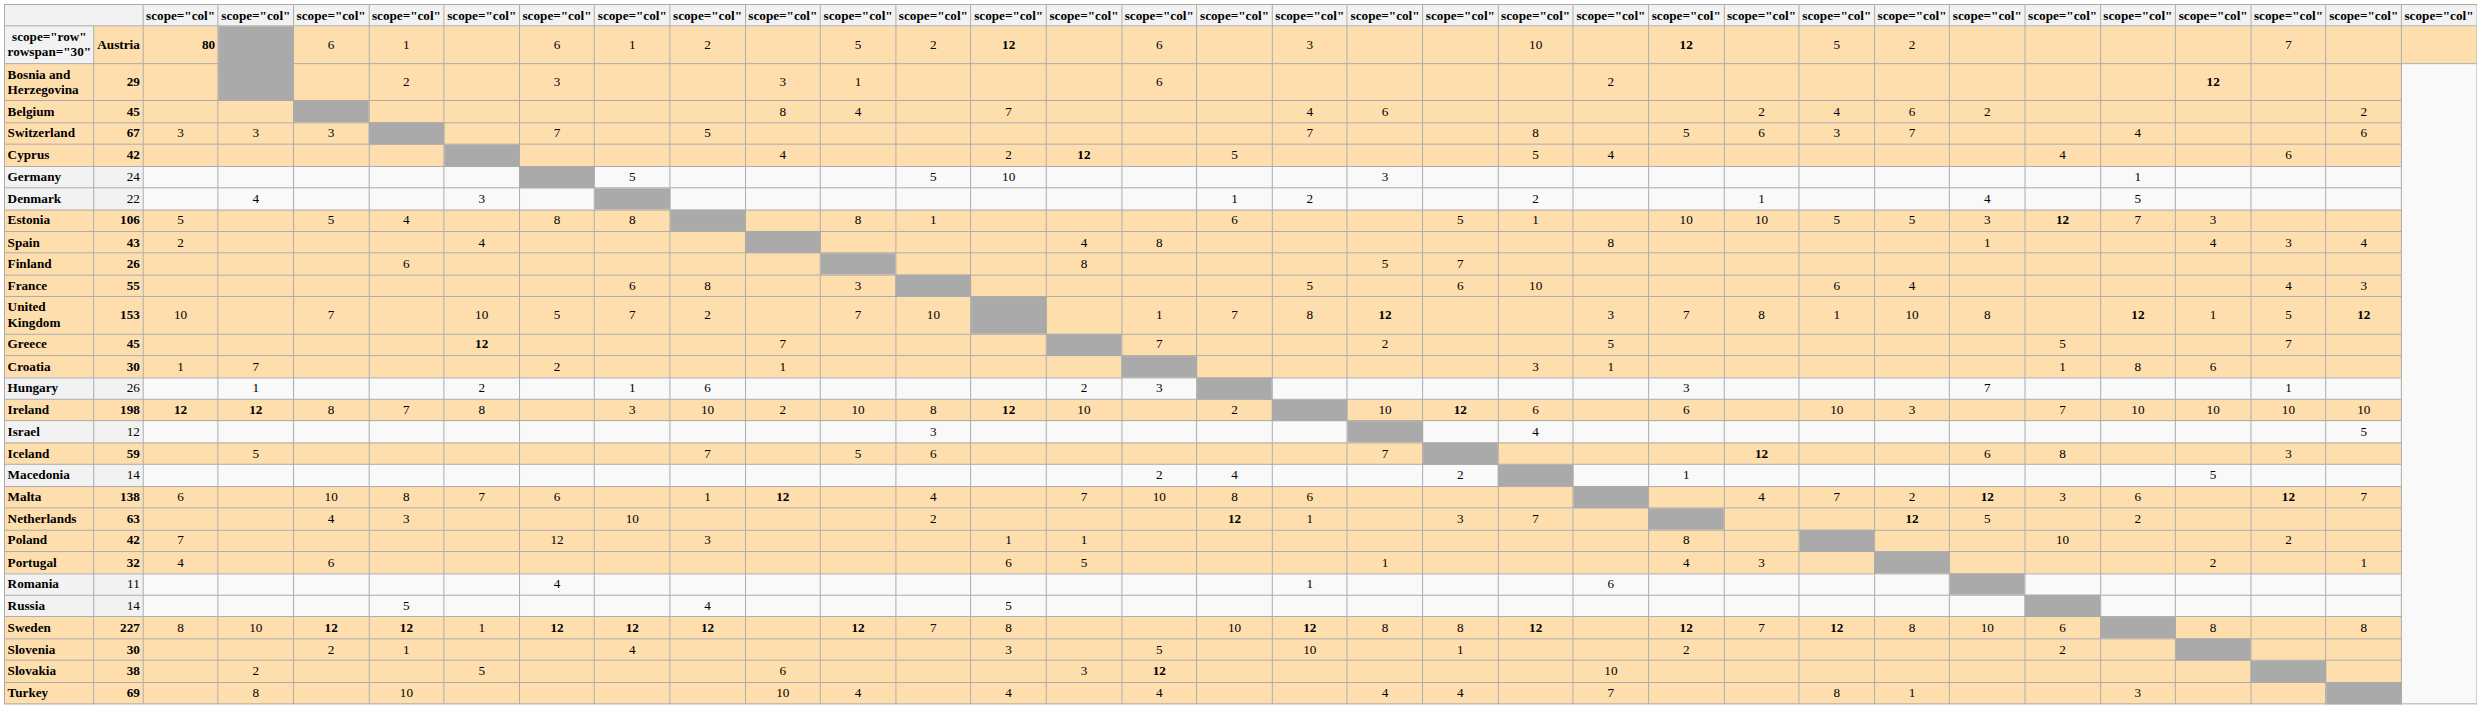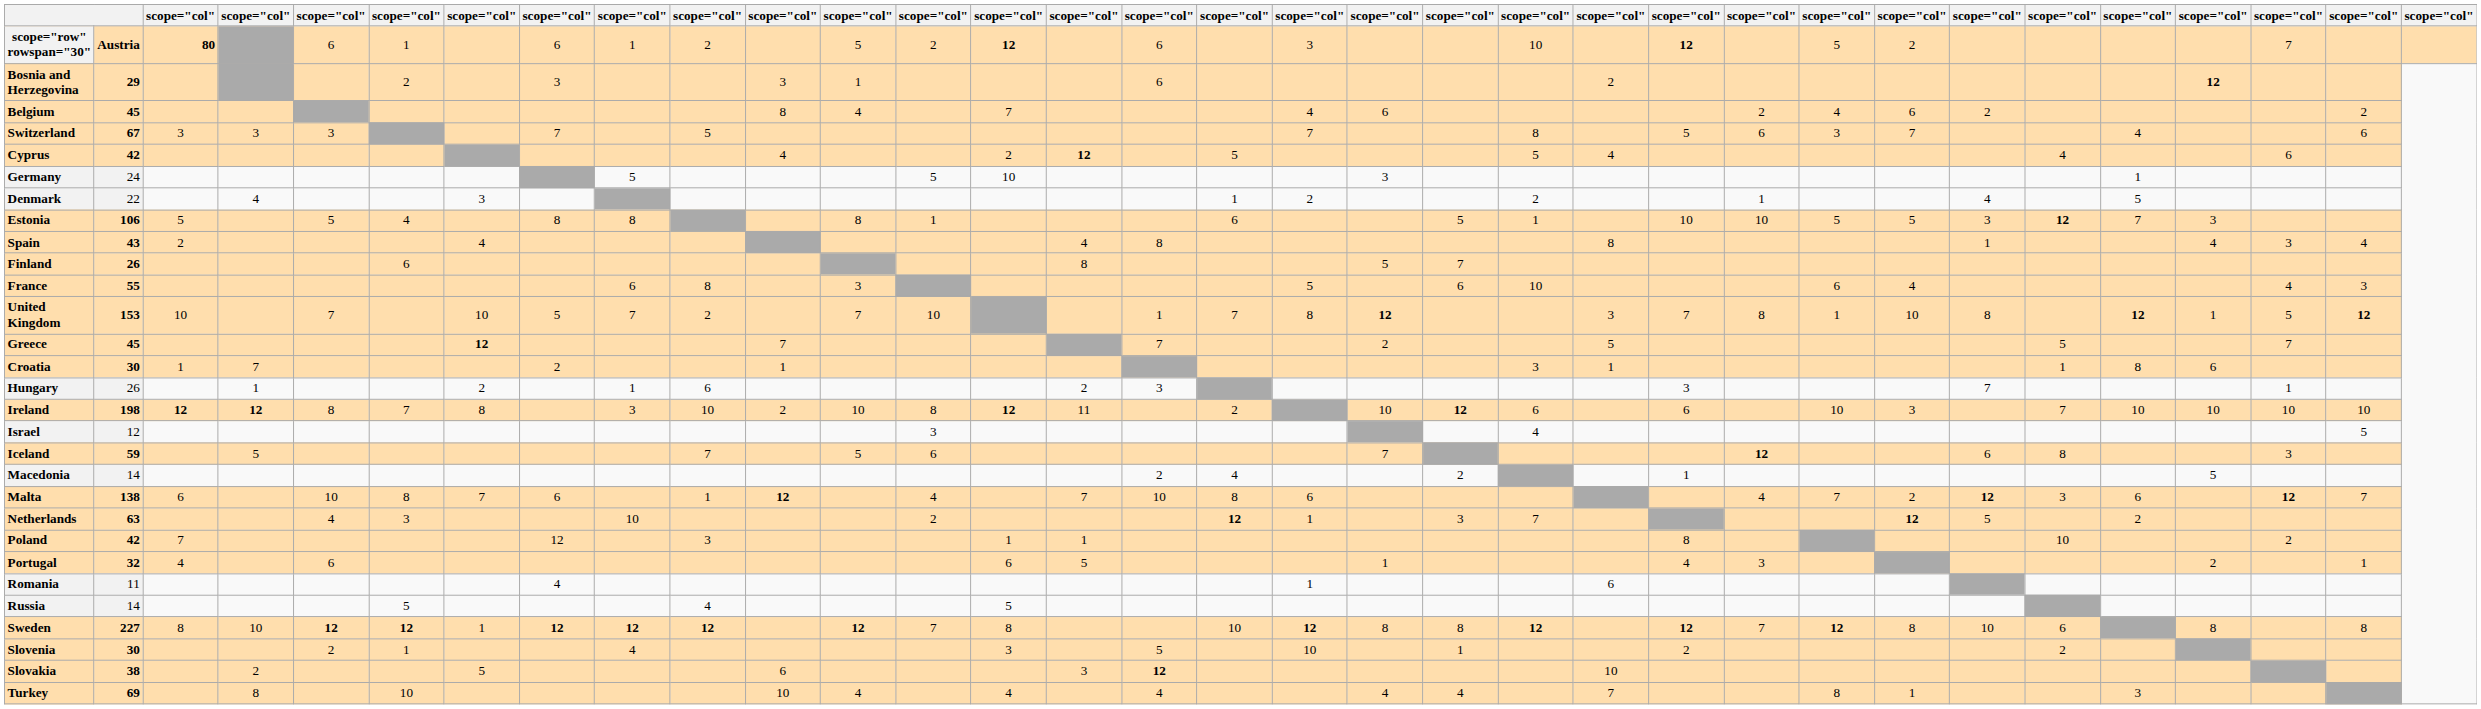(1084, 409) 10 -> (1084, 409) 11
